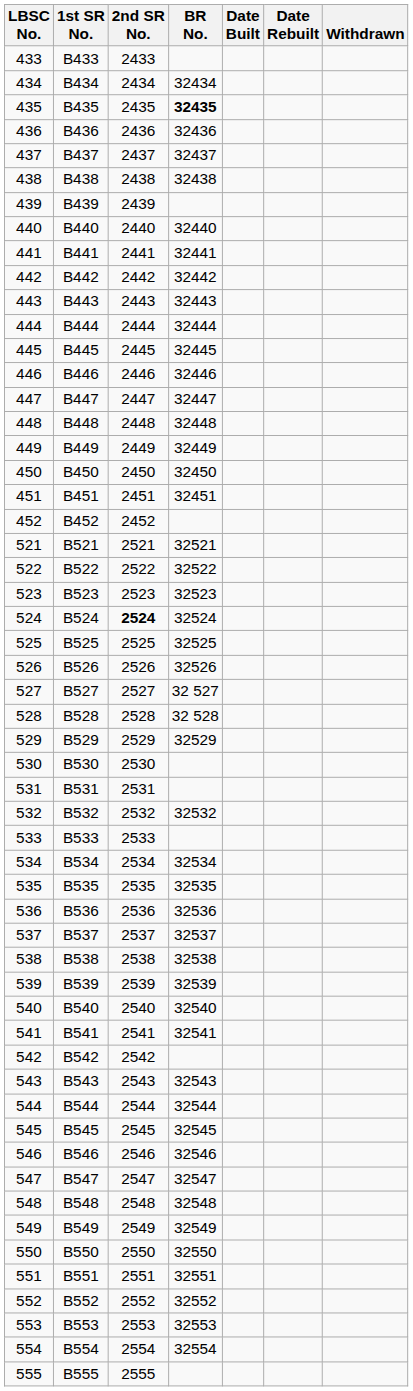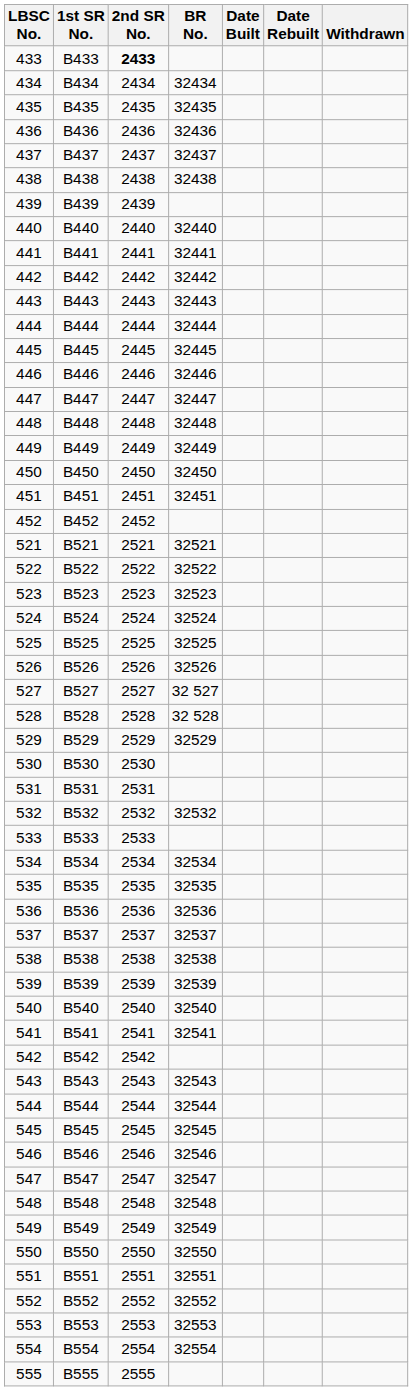(138, 58) normal -> (138, 58) bold
(195, 107) bold -> (195, 107) normal
(138, 618) bold -> (138, 618) normal
